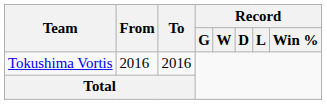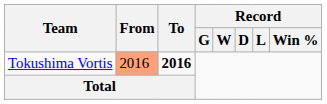(134, 63) no background -> (134, 63) lightsalmon background
(176, 63) normal -> (176, 63) bold
